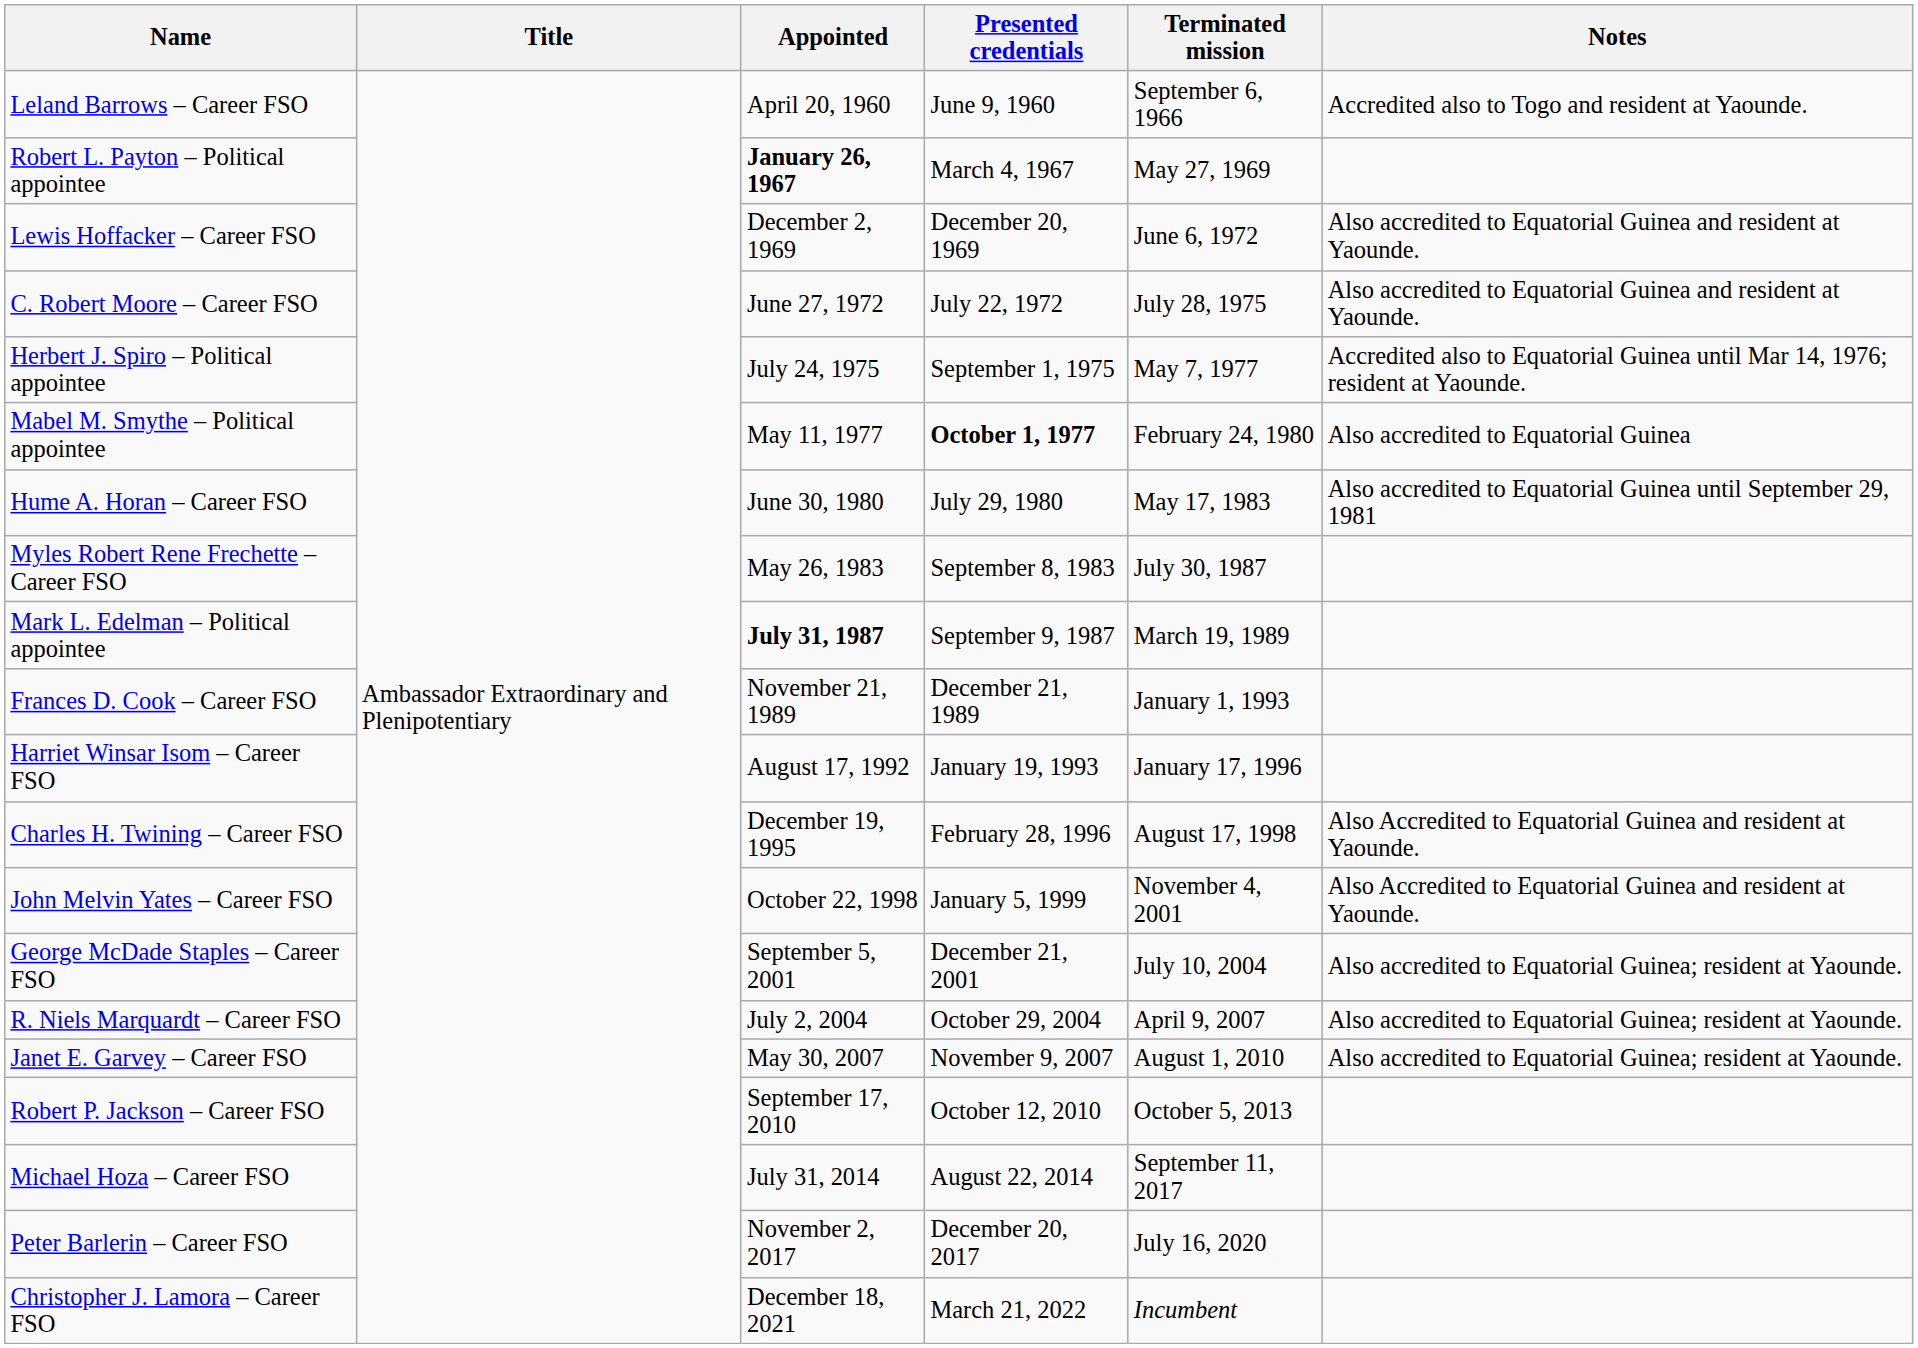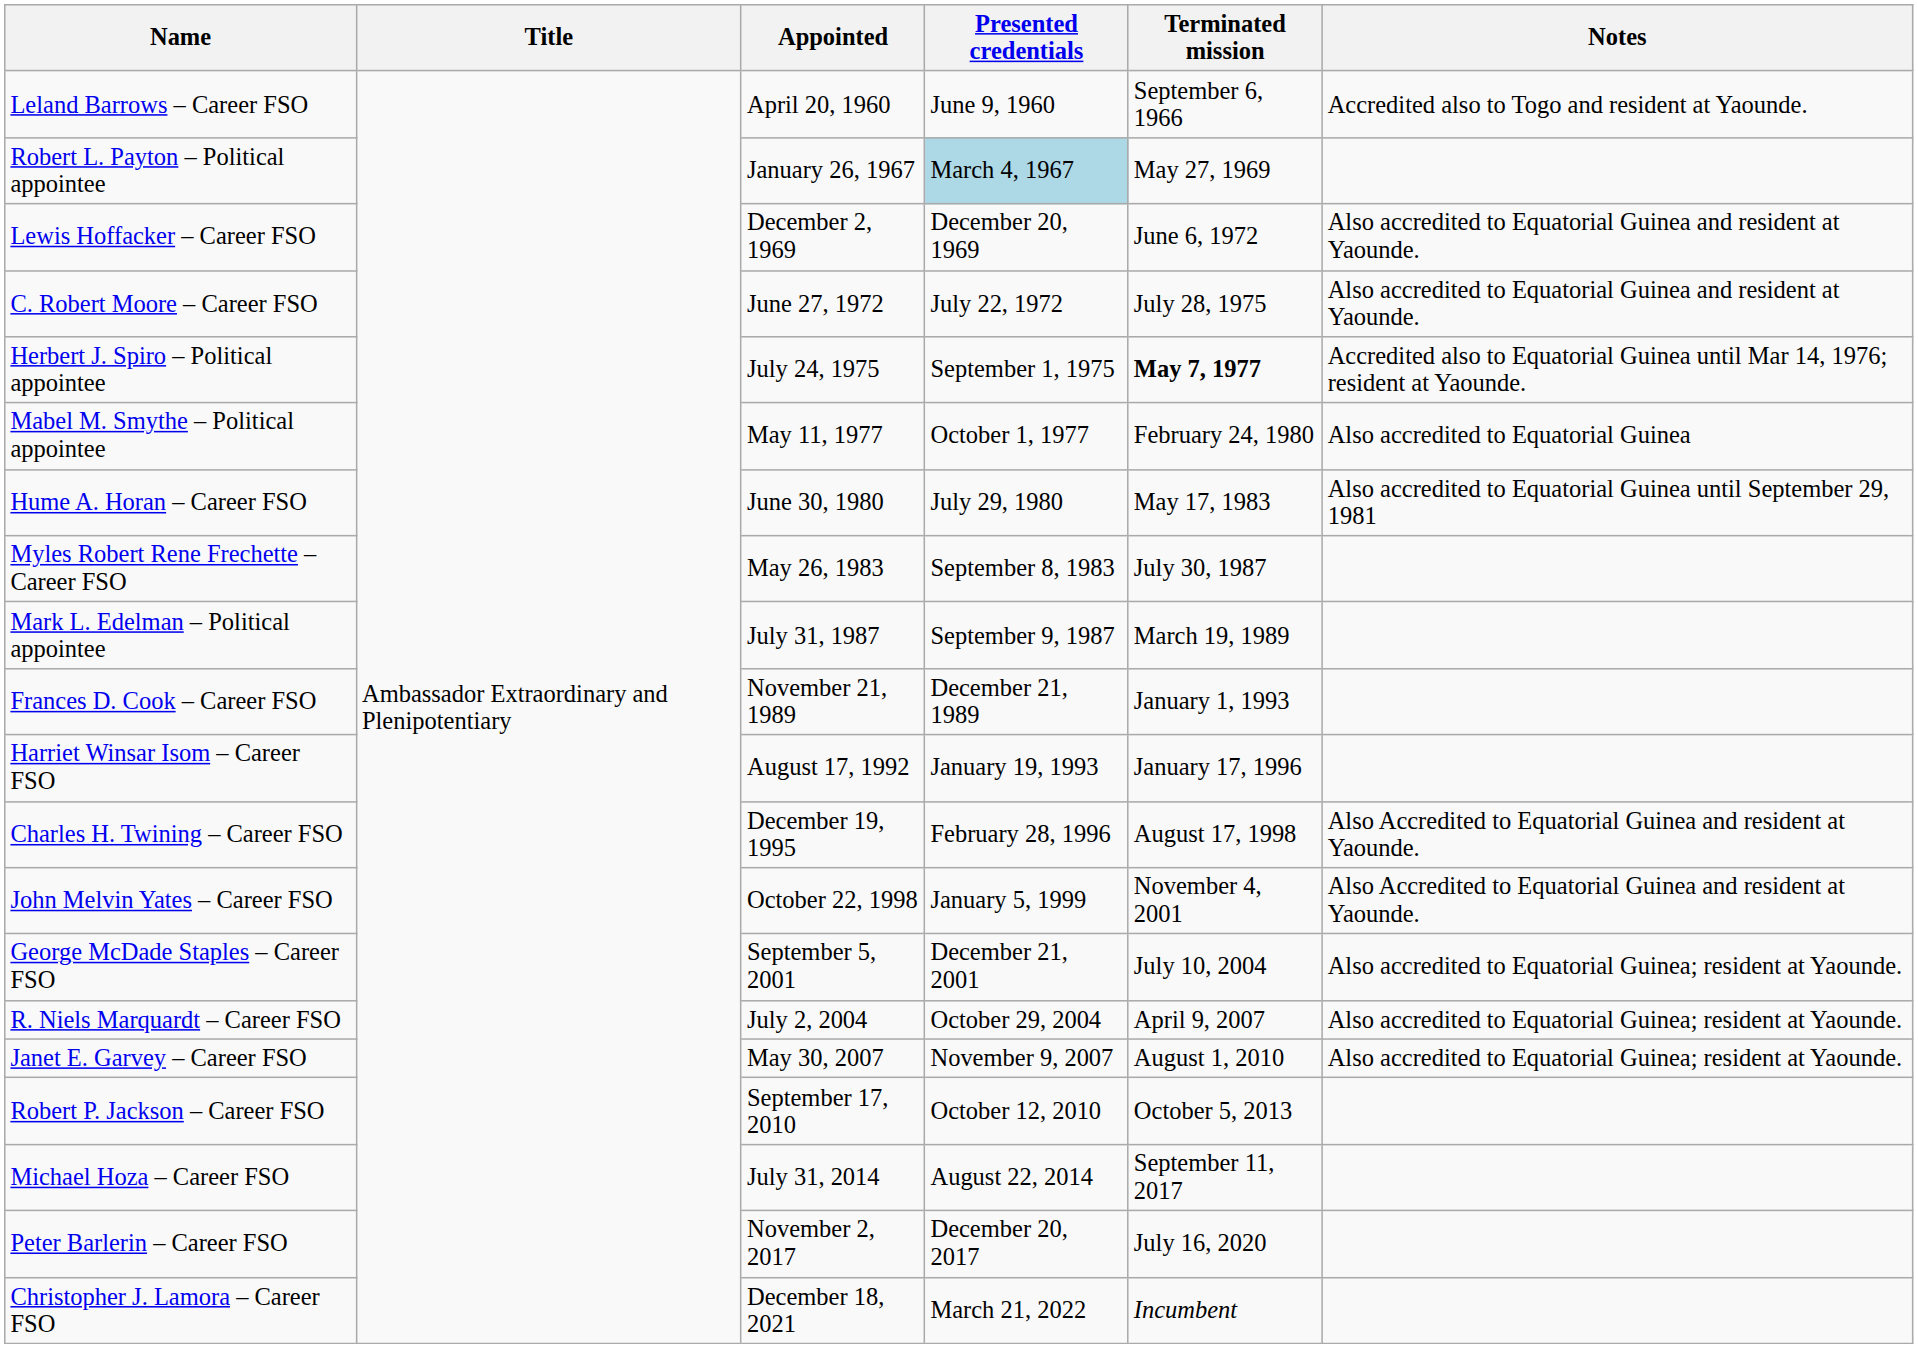(809, 170) bold -> (831, 170) normal
(1002, 170) no background -> (1002, 170) lightblue background
(1196, 369) normal -> (1197, 369) bold
(1013, 435) bold -> (1010, 435) normal
(815, 634) bold -> (813, 634) normal
